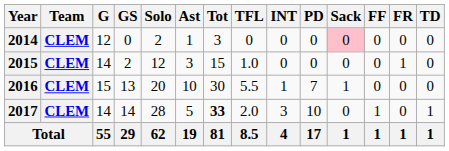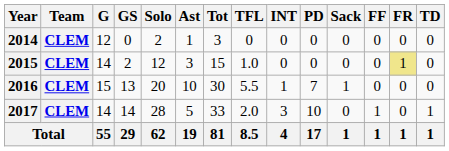(346, 39) pink background -> (346, 39) no background
(403, 63) no background -> (403, 63) khaki background
(217, 110) bold -> (217, 110) normal
